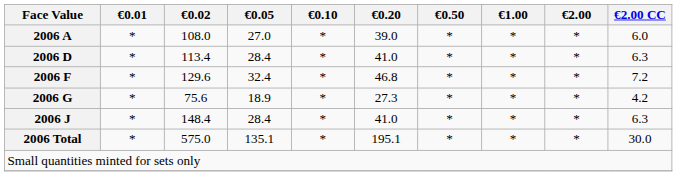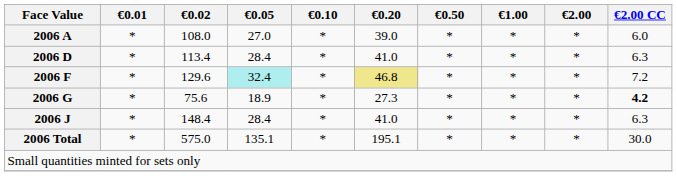(259, 77) no background -> (259, 77) paleturquoise background
(386, 77) no background -> (386, 77) khaki background
(640, 98) normal -> (640, 98) bold
